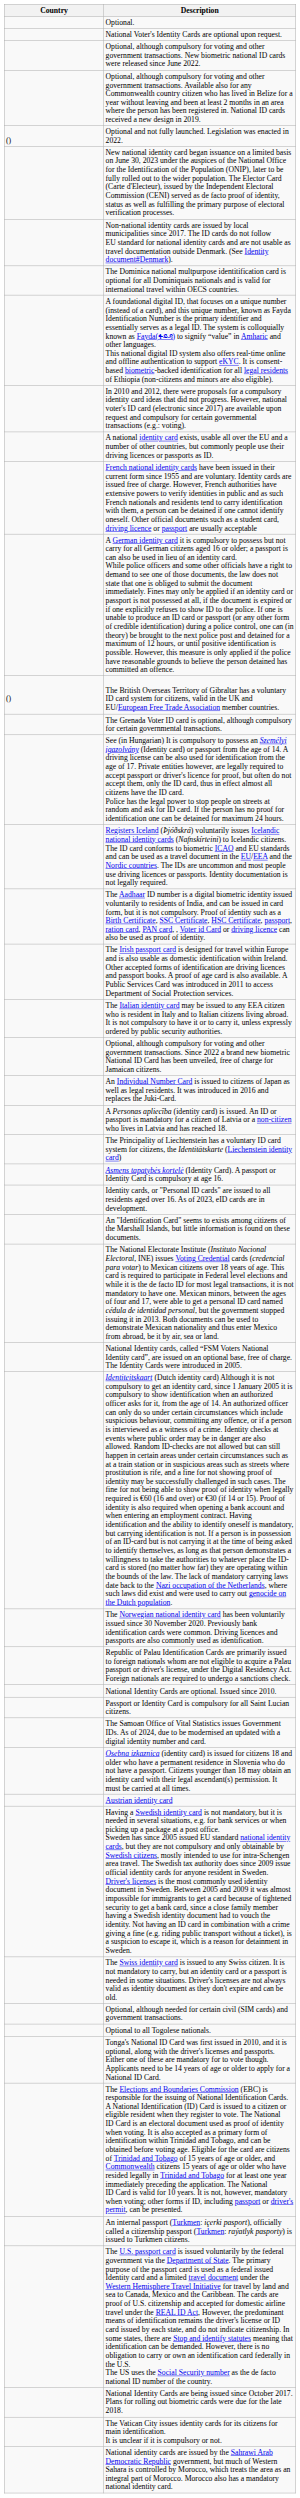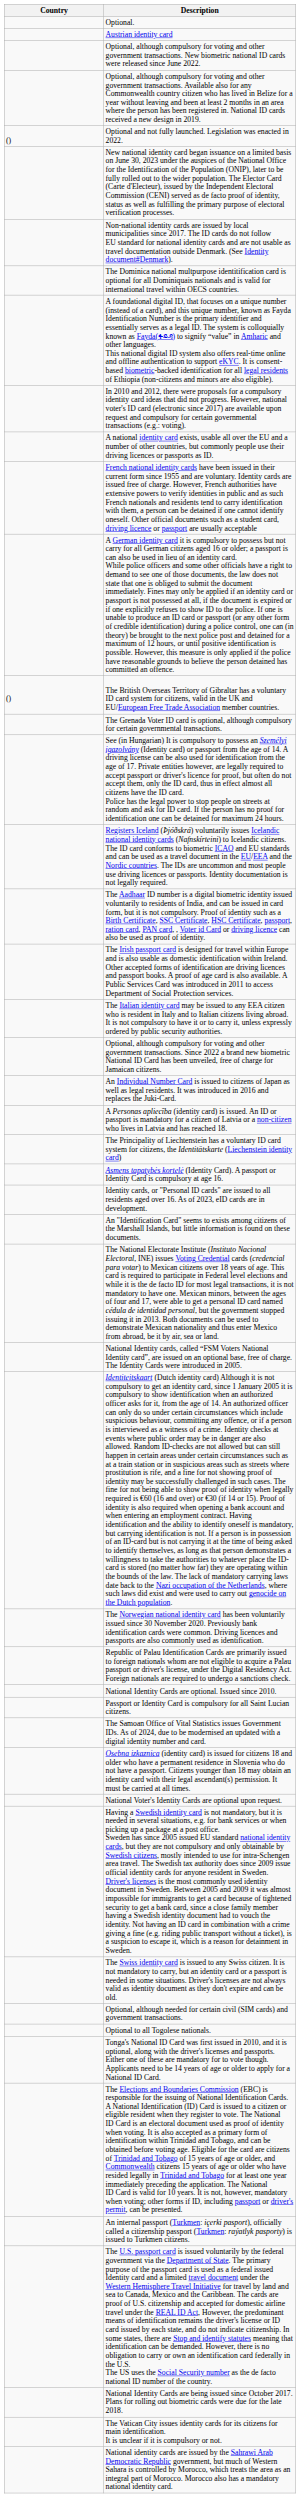rows swapped: (139, 1800) <-> (194, 34)
